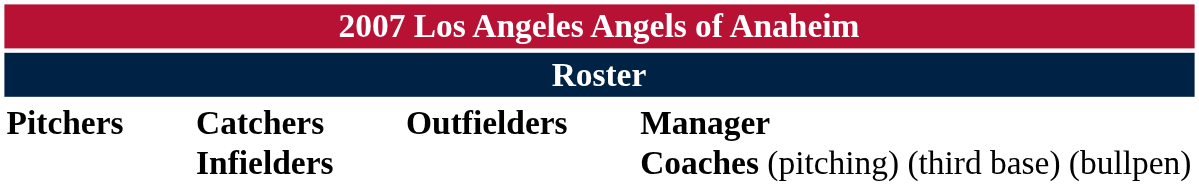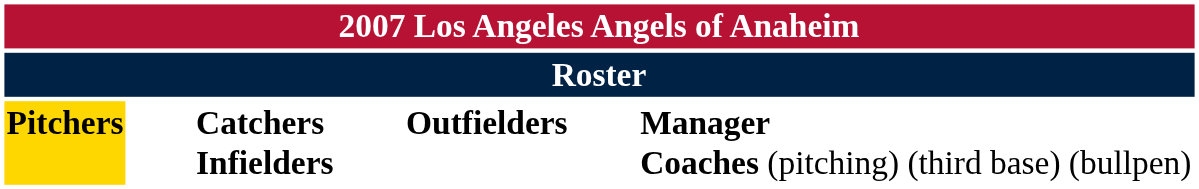(65, 122) no background -> (65, 122) gold background
